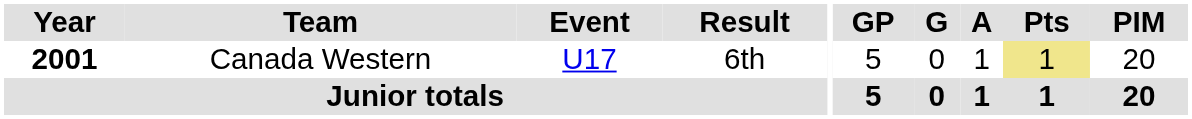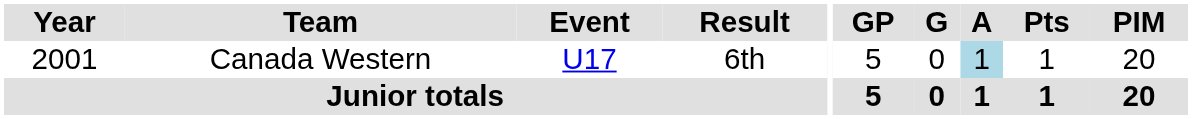(64, 59) bold -> (64, 59) normal
(982, 59) no background -> (982, 59) lightblue background
(1047, 59) khaki background -> (1047, 59) no background
